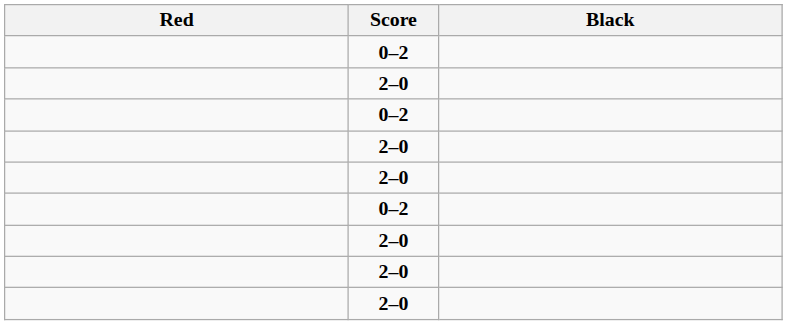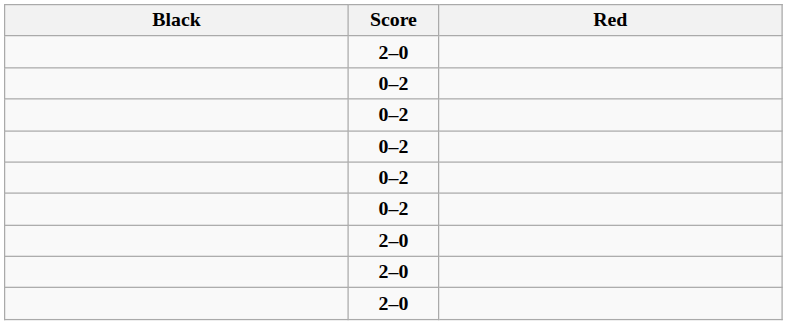columns swapped: (177, 20) <-> (610, 20)
(393, 51) 0–2 -> (393, 51) 2–0
(393, 83) 2–0 -> (393, 83) 0–2
(393, 146) 2–0 -> (393, 146) 0–2
(393, 177) 2–0 -> (393, 177) 0–2
